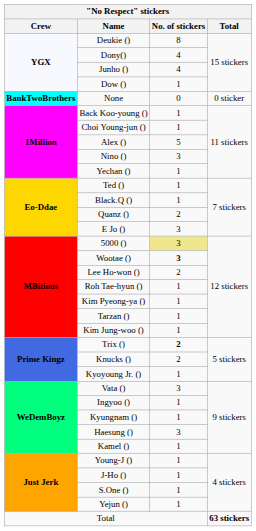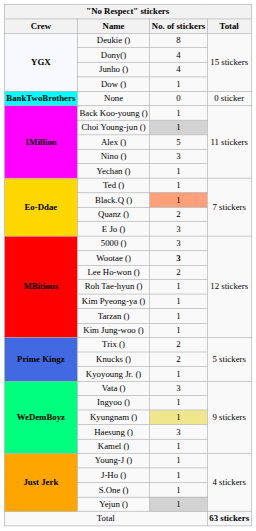(178, 128) no background -> (178, 128) lightgrey background
(178, 200) no background -> (178, 200) lightsalmon background
(178, 243) khaki background -> (178, 243) no background
(178, 345) bold -> (178, 345) normal
(178, 417) no background -> (178, 417) khaki background
(178, 504) no background -> (178, 504) lightgrey background
